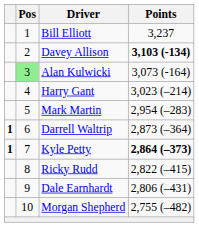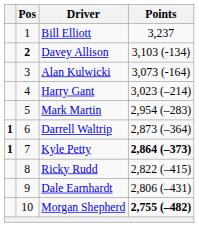(27, 52) normal -> (27, 52) bold
(161, 52) bold -> (161, 52) normal
(27, 72) lightgreen background -> (27, 72) no background
(161, 207) normal -> (161, 207) bold
